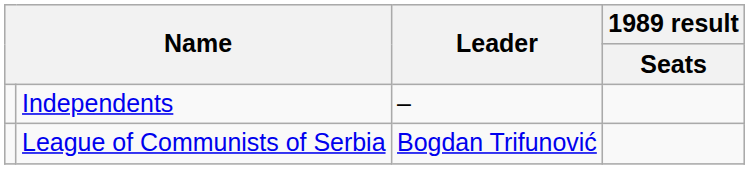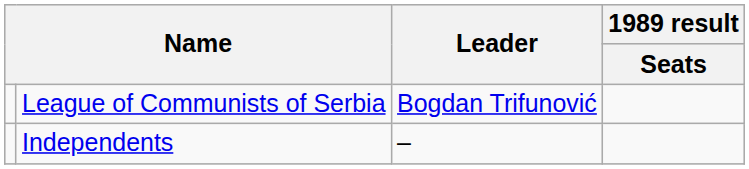rows swapped: (204, 143) <-> (98, 103)
